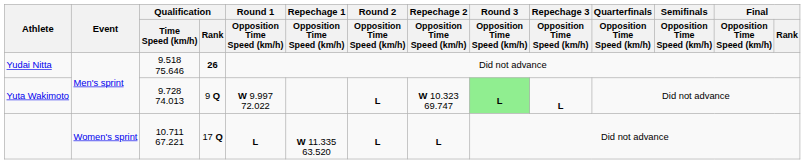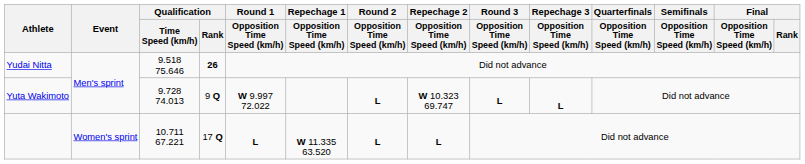(500, 101) lightgreen background -> (500, 101) no background
